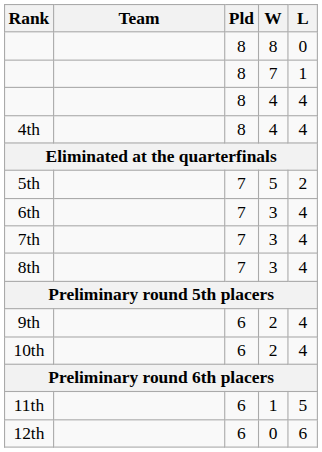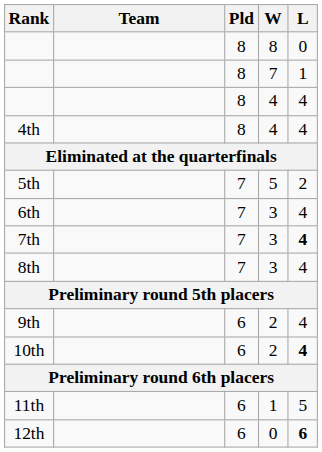(303, 239) normal -> (303, 239) bold
(303, 350) normal -> (303, 350) bold
(303, 433) normal -> (303, 433) bold
